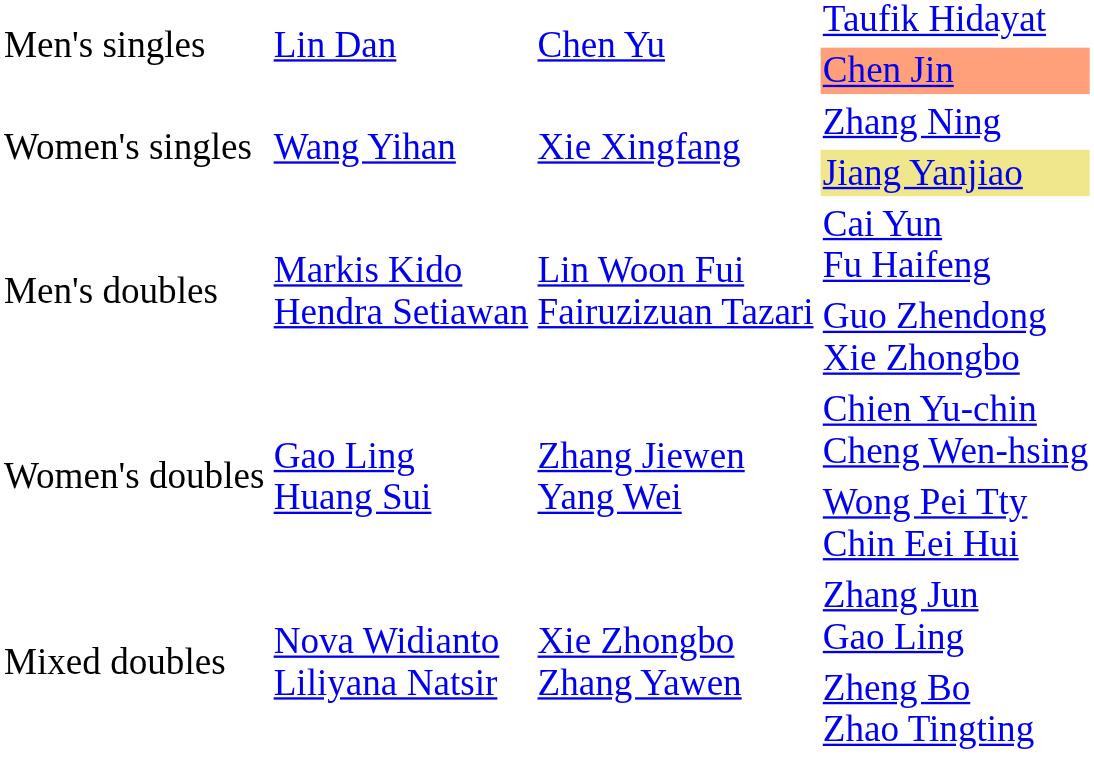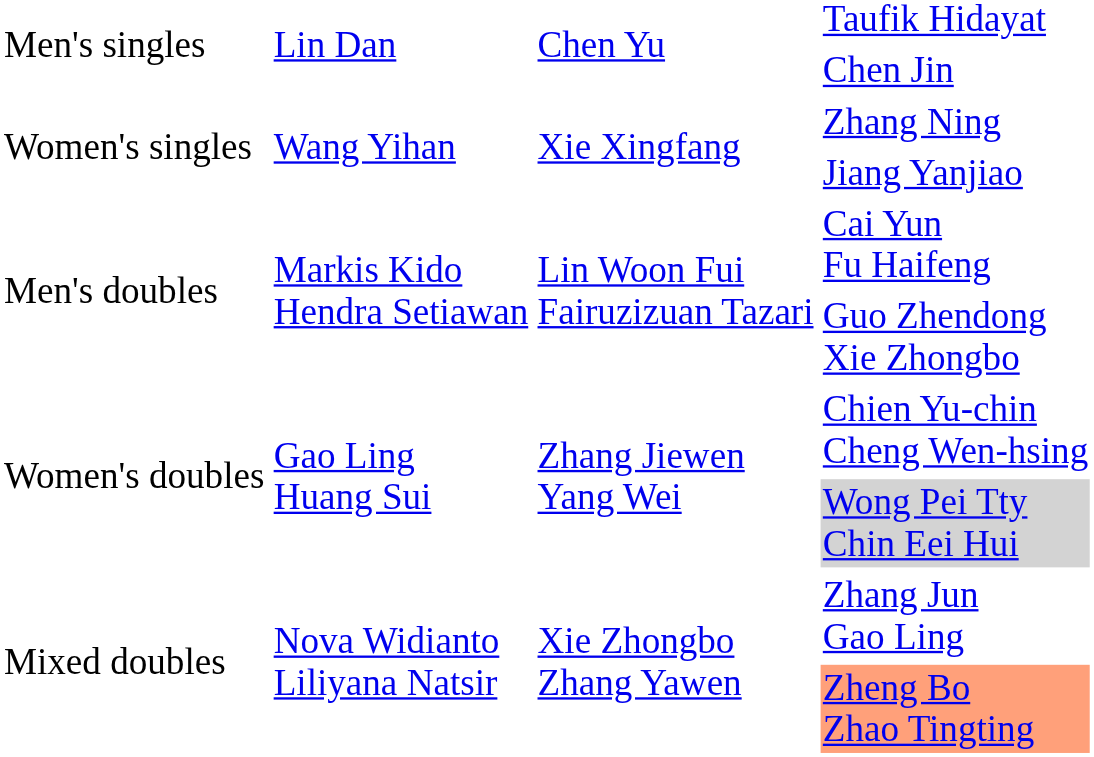(888, 70) lightsalmon background -> (888, 70) no background
(923, 172) khaki background -> (923, 172) no background
(925, 522) no background -> (925, 522) lightgrey background
(929, 708) no background -> (929, 708) lightsalmon background
